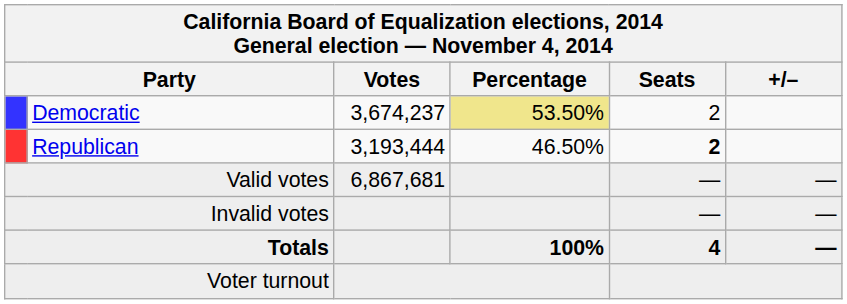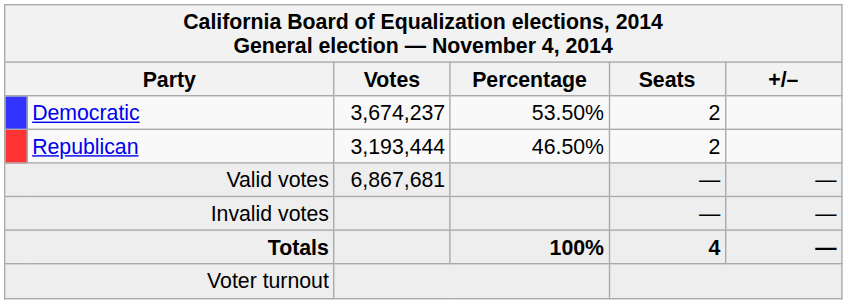(568, 113) khaki background -> (568, 113) no background
(714, 147) bold -> (714, 147) normal
